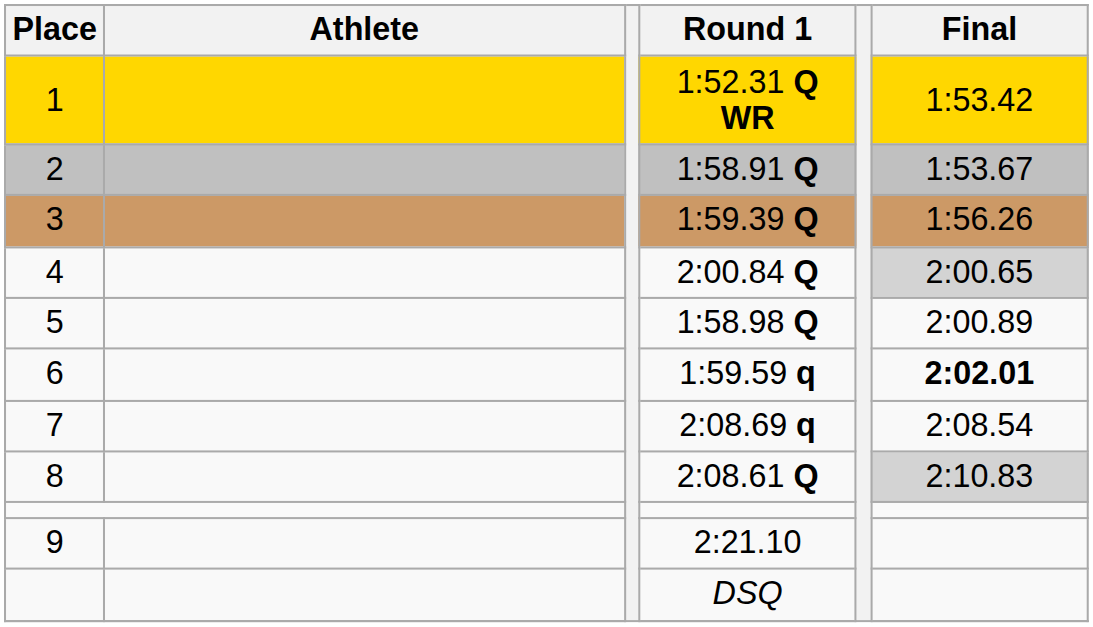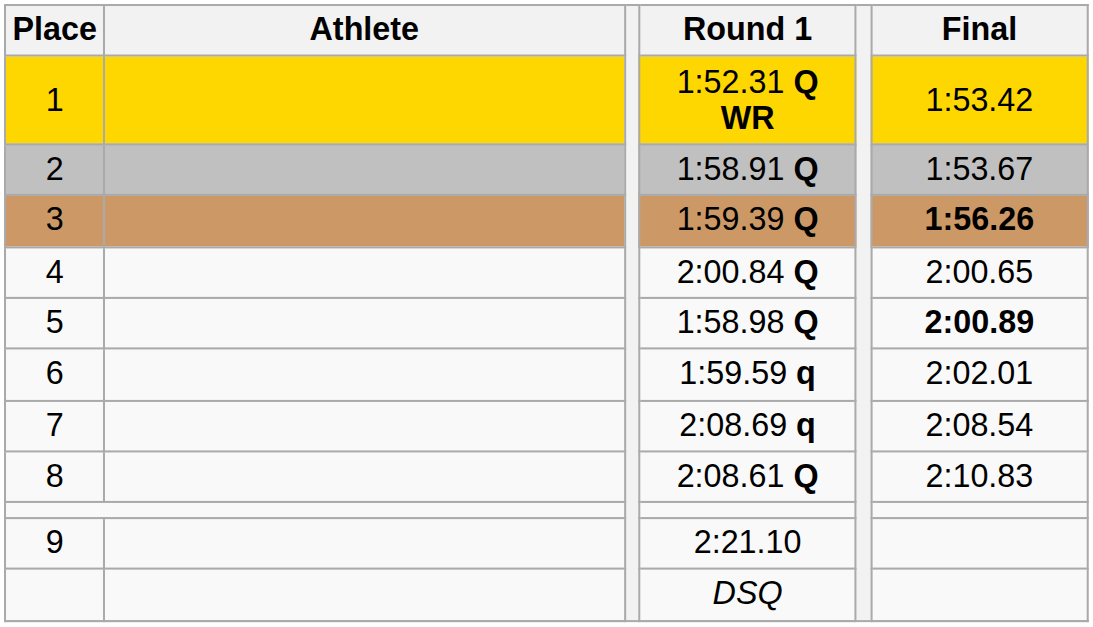(979, 220) normal -> (979, 220) bold
(979, 271) lightgrey background -> (979, 271) no background
(979, 322) normal -> (979, 322) bold
(979, 374) bold -> (979, 374) normal
(979, 476) lightgrey background -> (979, 476) no background
